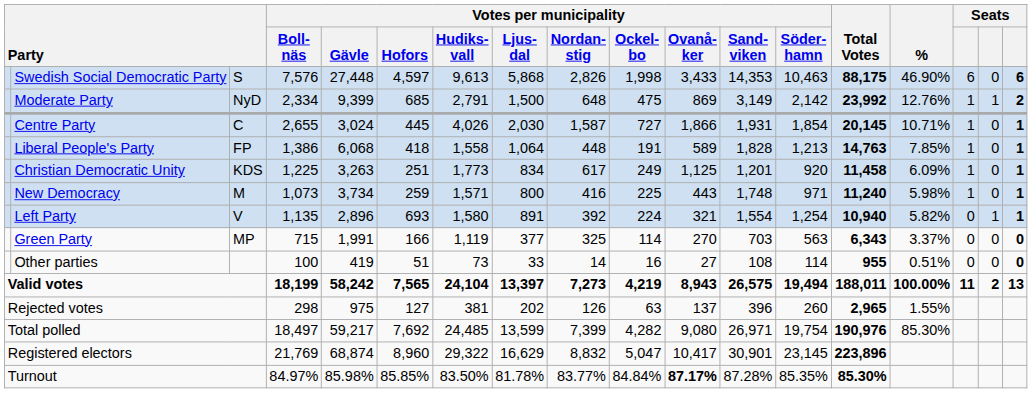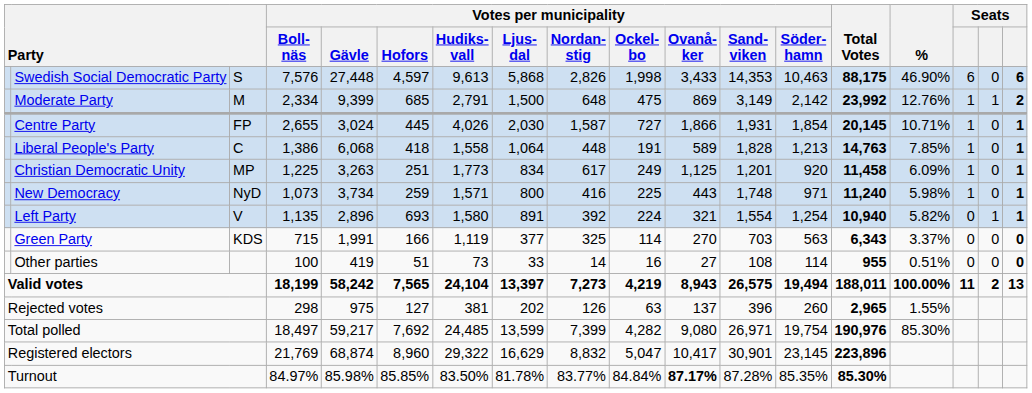(247, 100) NyD -> (239, 100) M
(238, 125) C -> (242, 125) FP
(242, 148) FP -> (238, 148) C
(248, 170) KDS -> (244, 170) MP
(239, 193) M -> (247, 193) NyD
(244, 239) MP -> (248, 239) KDS
